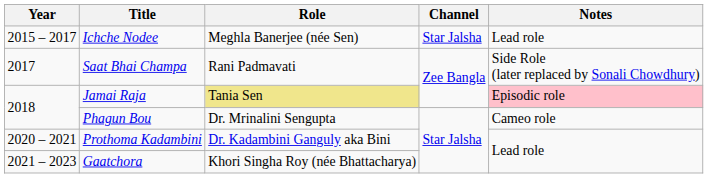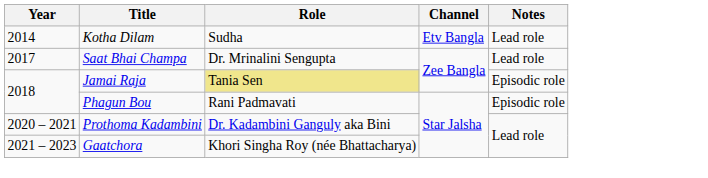+ row: (118, 37)
- row: (120, 37)
(252, 66) Rani Padmavati -> (272, 59) Dr. Mrinalini Sengupta
(596, 66) Side Role (later replaced by Sonali Chowdhury) -> (518, 59) Lead role
(528, 96) pink background -> (528, 80) no background
(272, 118) Dr. Mrinalini Sengupta -> (252, 102) Rani Padmavati
(524, 118) Cameo role -> (528, 102) Episodic role
